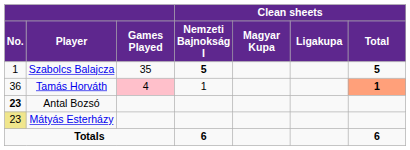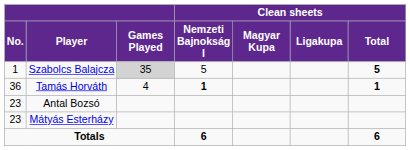(146, 70) no background -> (146, 70) lightgrey background
(204, 70) bold -> (204, 70) normal
(146, 86) pink background -> (146, 86) no background
(204, 86) normal -> (204, 86) bold
(377, 86) lightsalmon background -> (377, 86) no background
(15, 103) bold -> (15, 103) normal
(15, 120) khaki background -> (15, 120) no background
